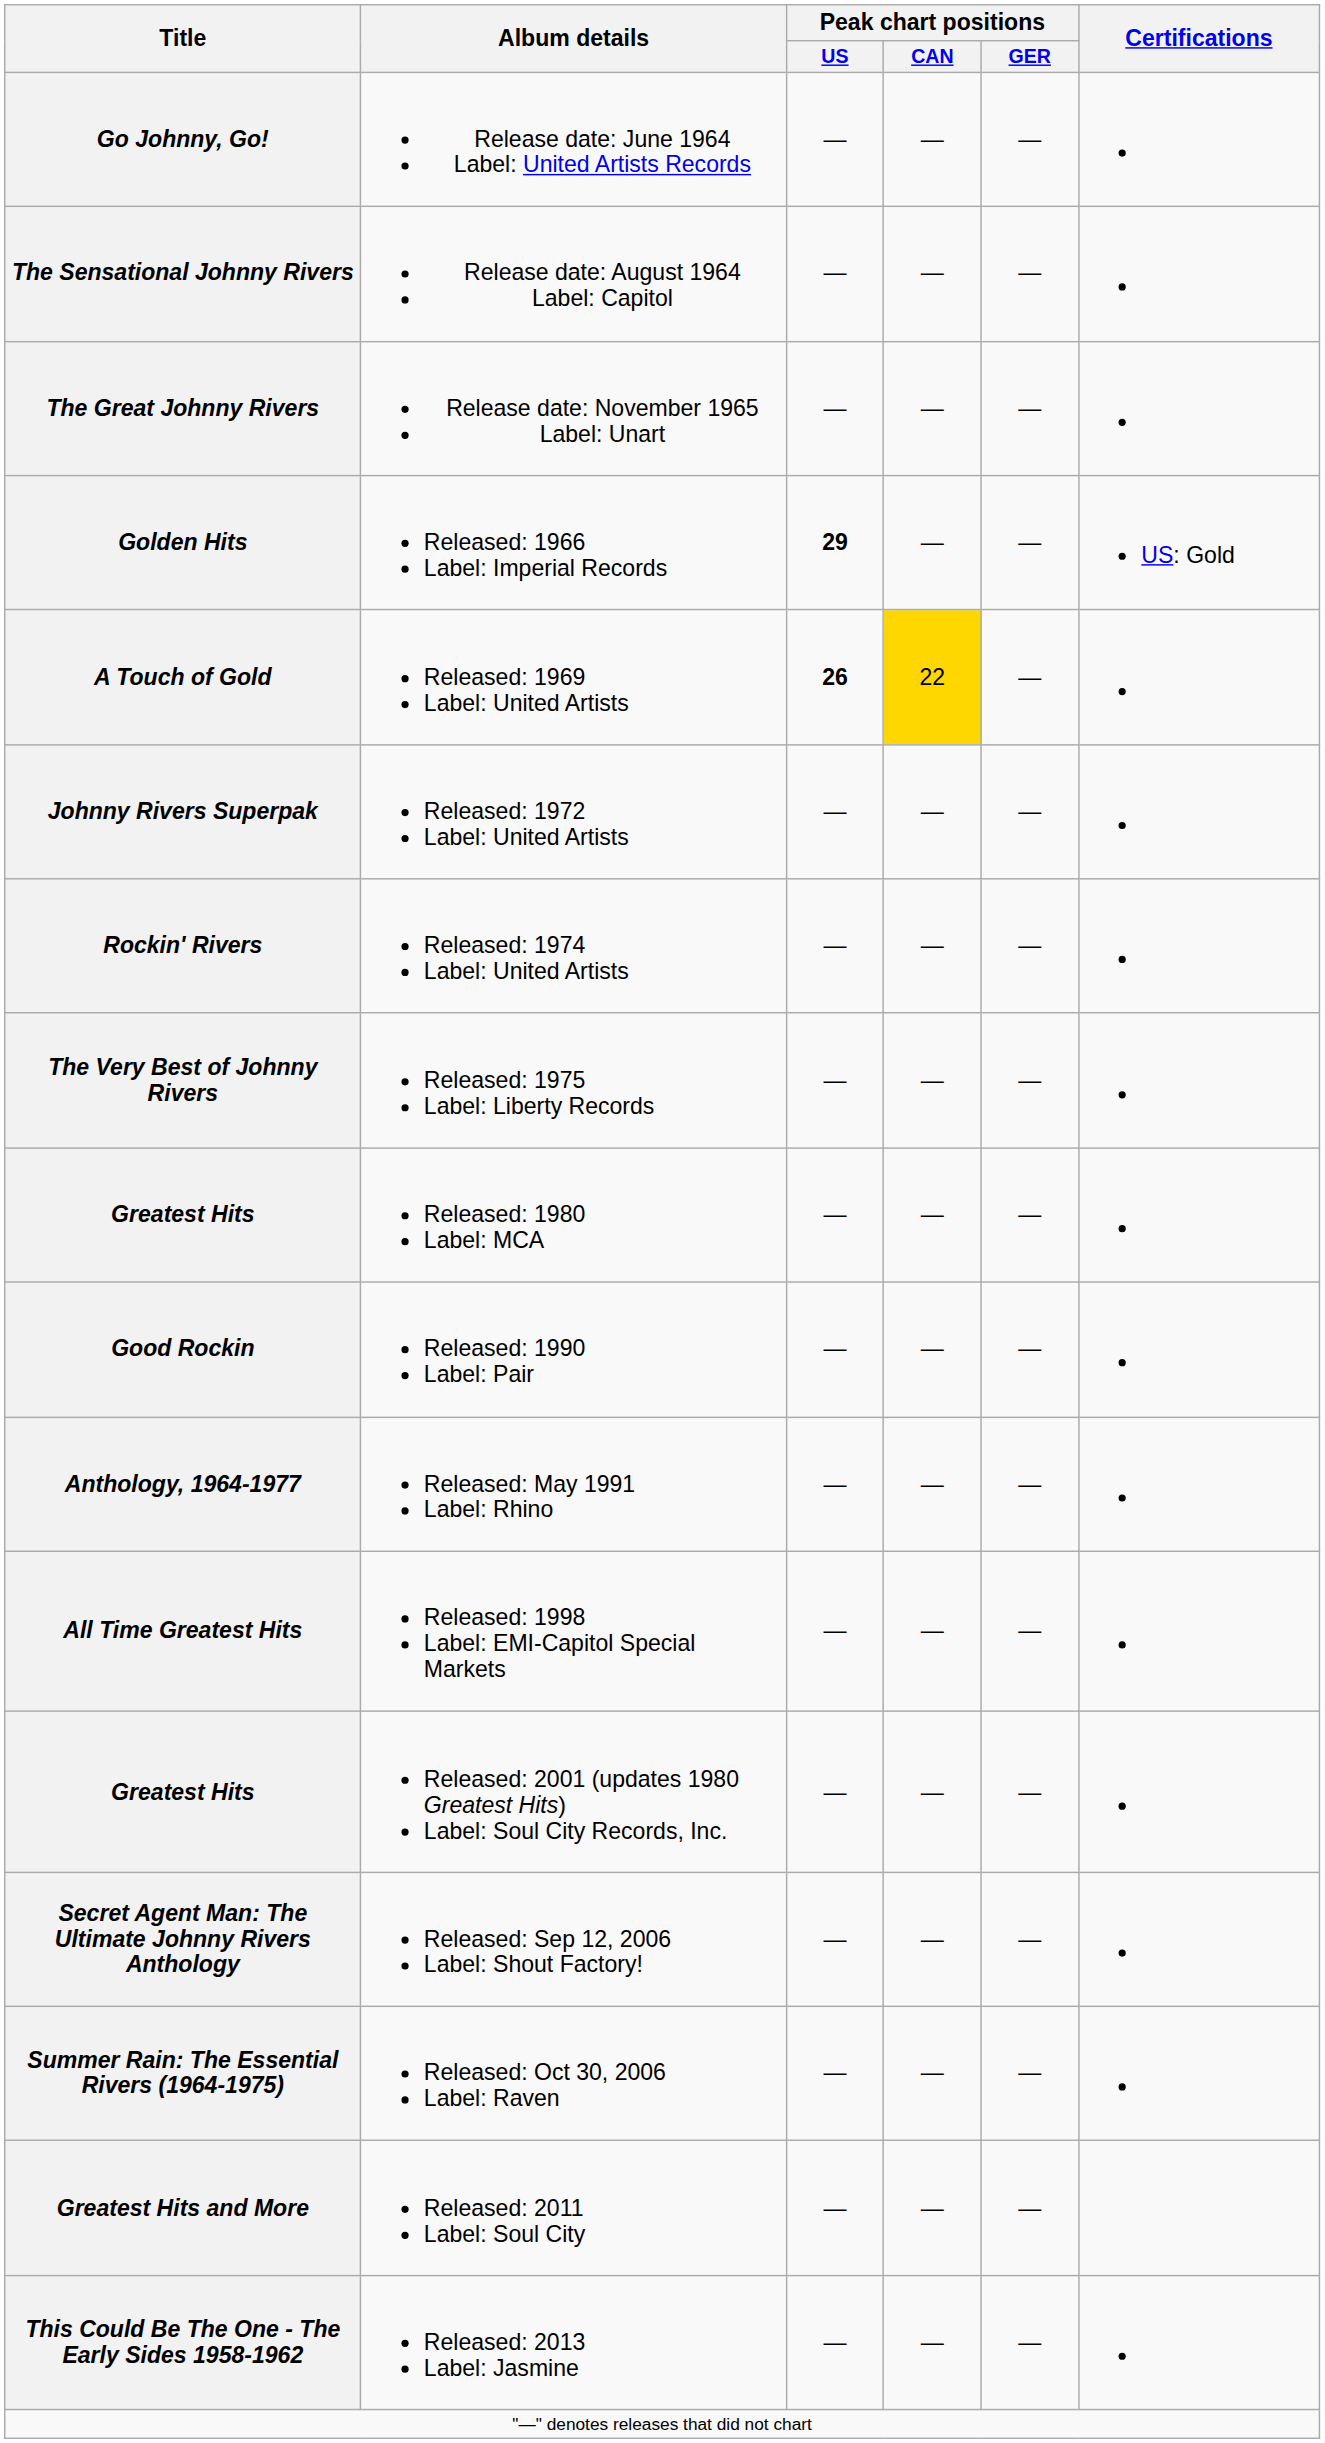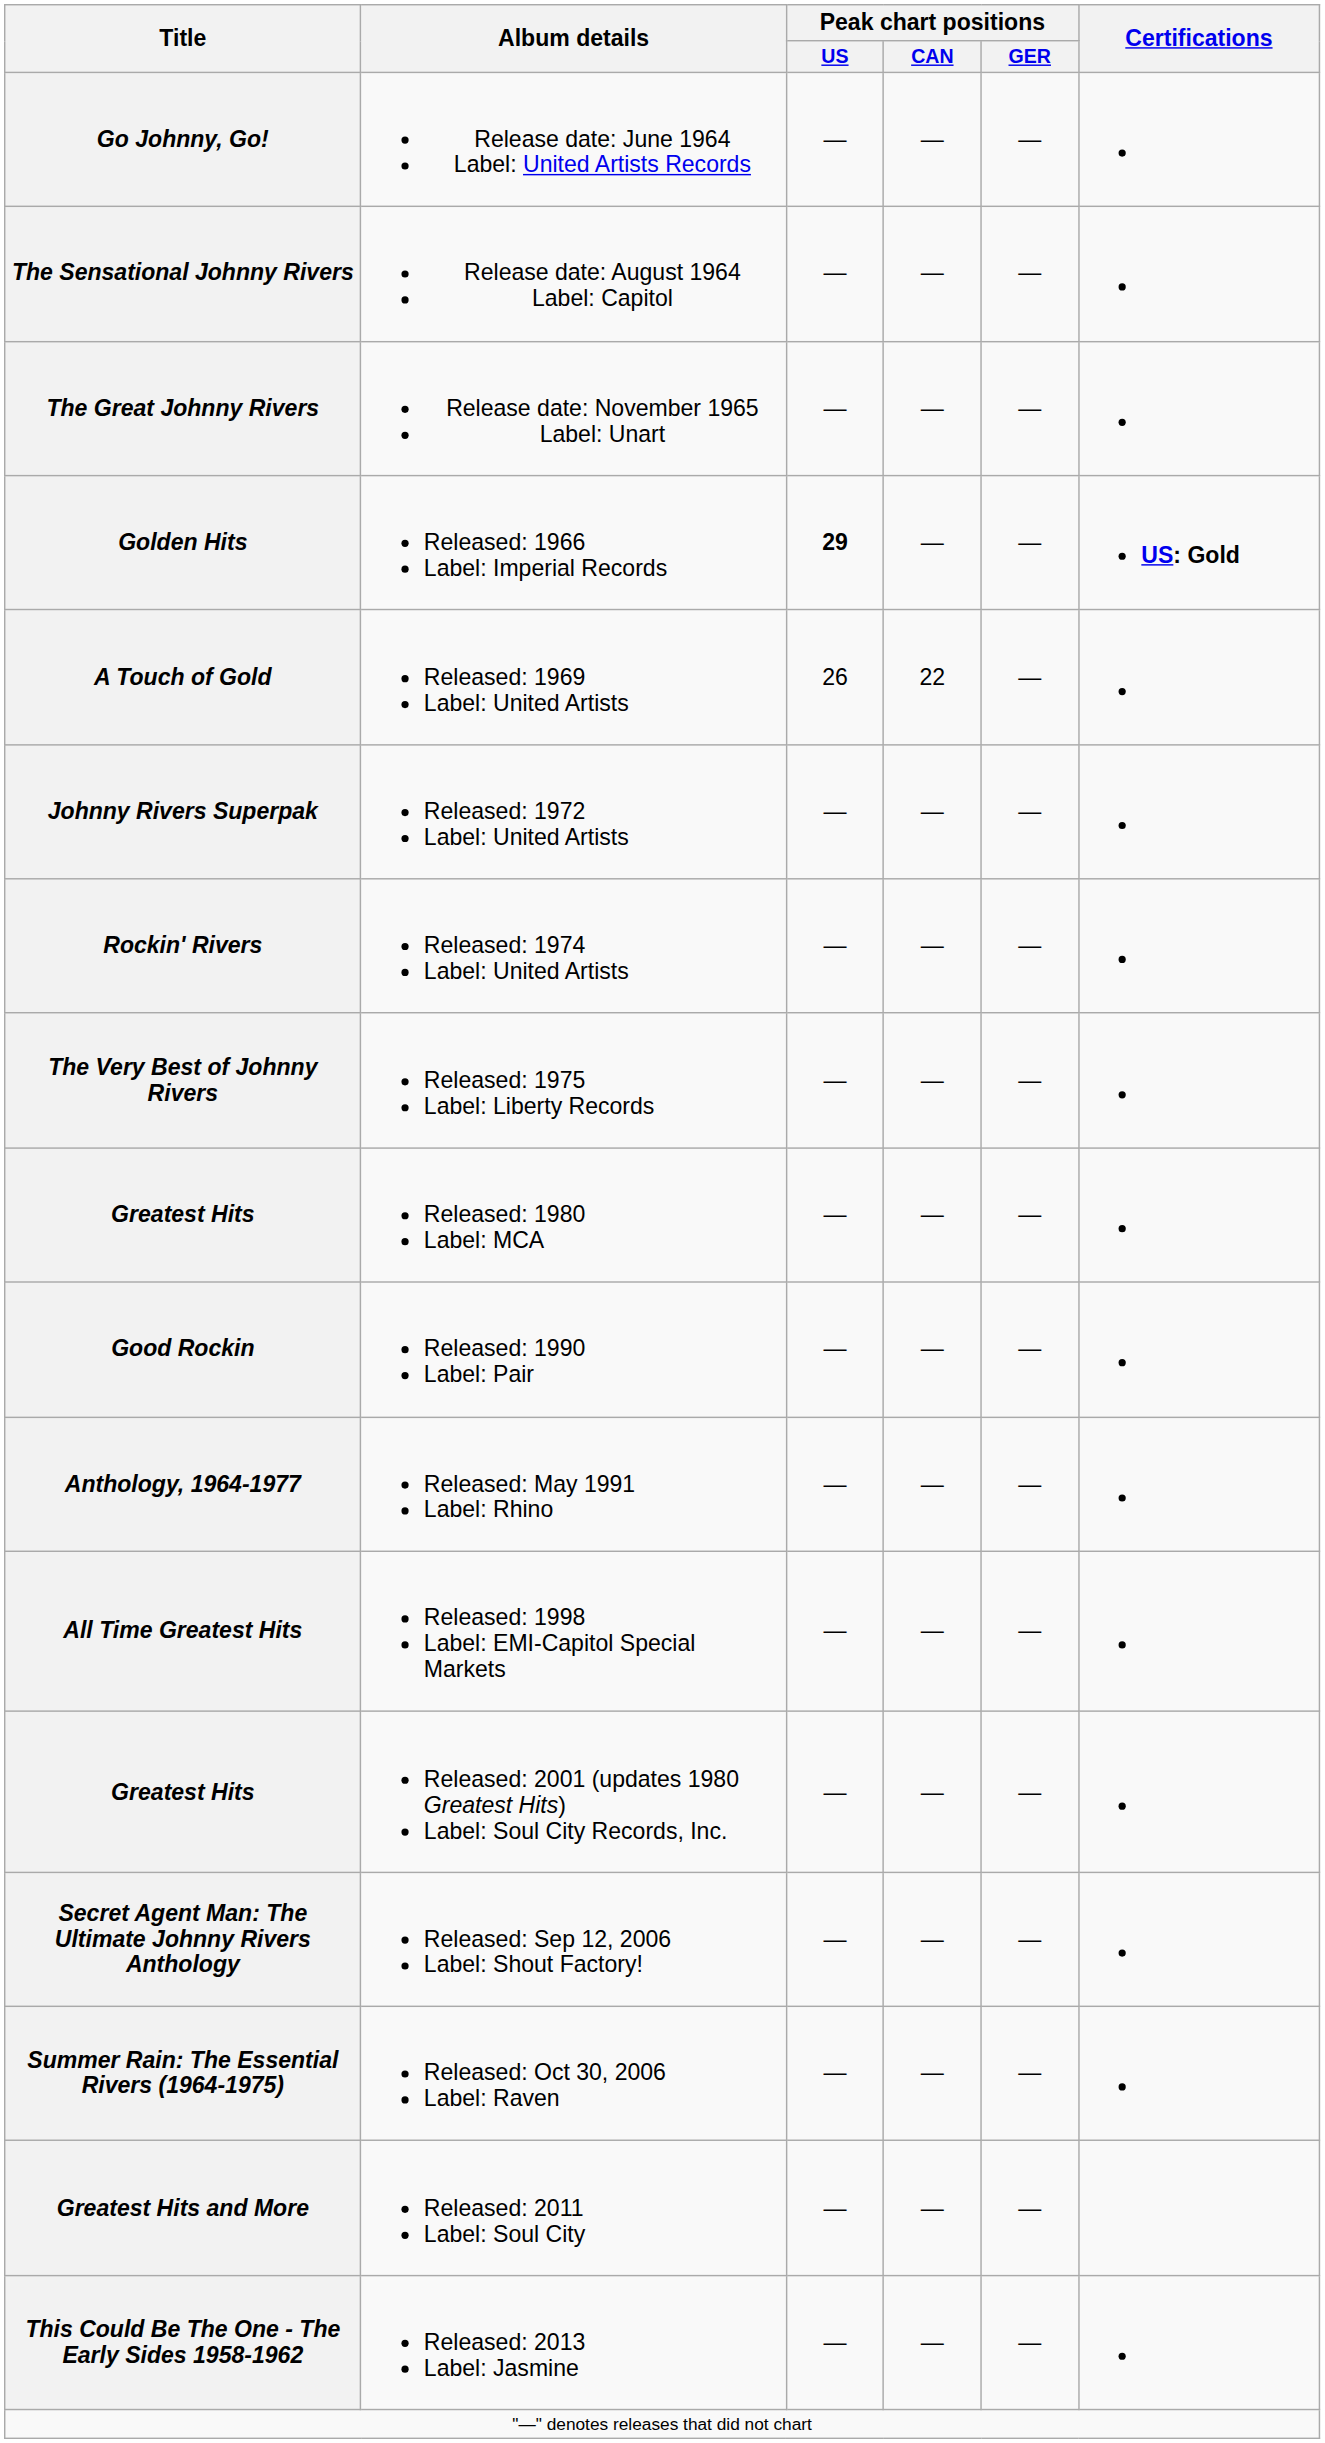(1199, 556) normal -> (1199, 556) bold
(835, 676) bold -> (835, 676) normal
(932, 676) gold background -> (932, 676) no background
